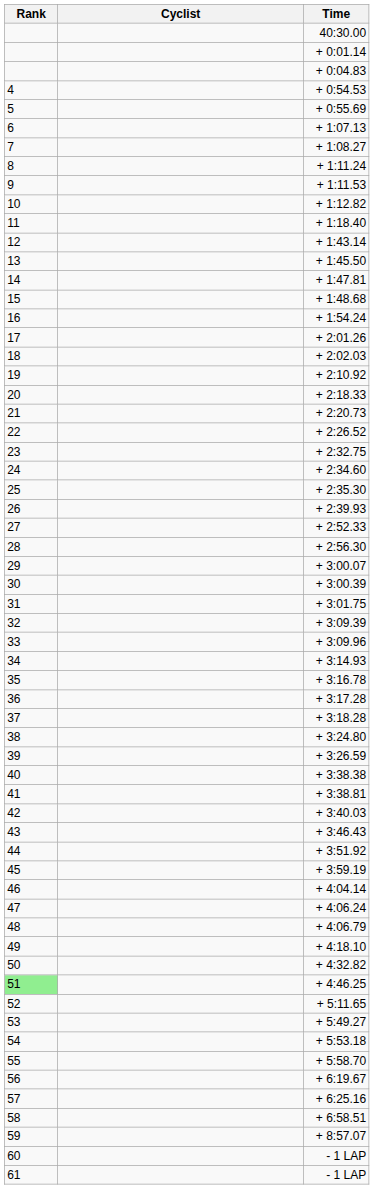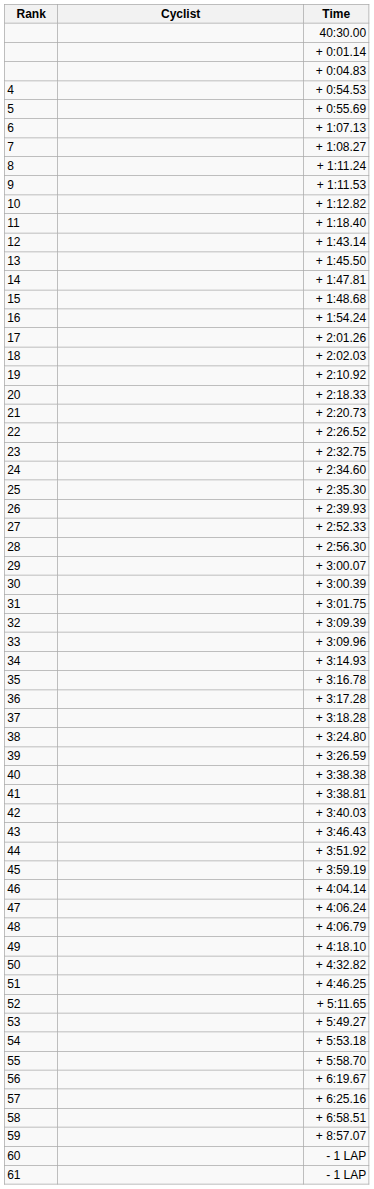(14, 984) lightgreen background -> (14, 984) no background
